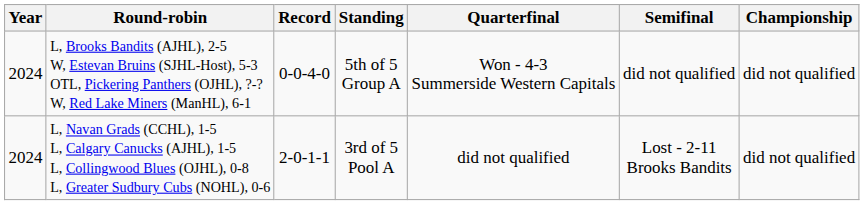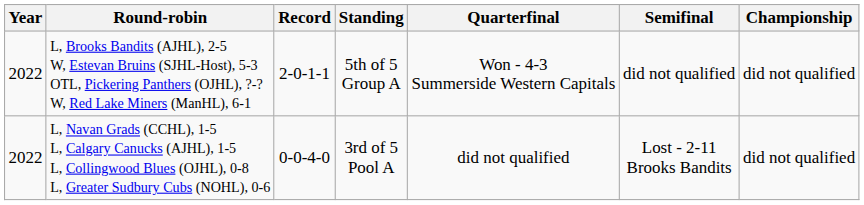(25, 73) 2024 -> (25, 73) 2022
(305, 73) 0-0-4-0 -> (305, 73) 2-0-1-1
(25, 157) 2024 -> (25, 157) 2022
(305, 157) 2-0-1-1 -> (305, 157) 0-0-4-0
